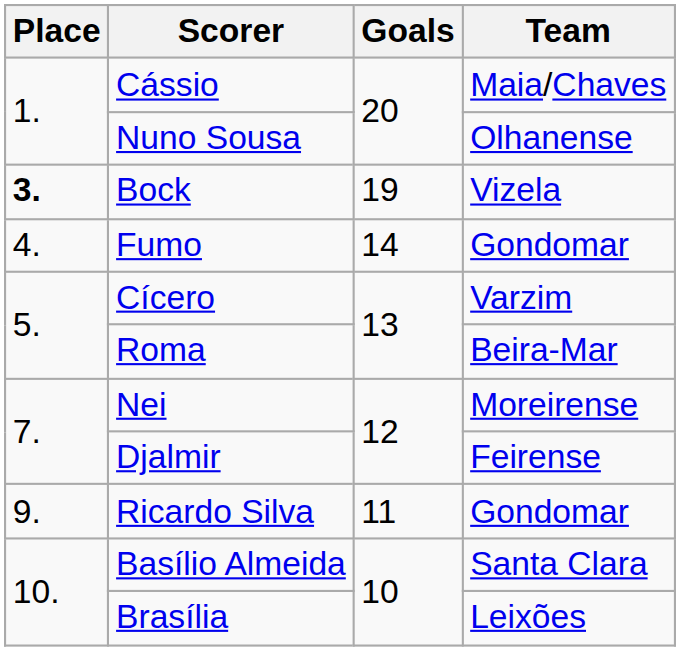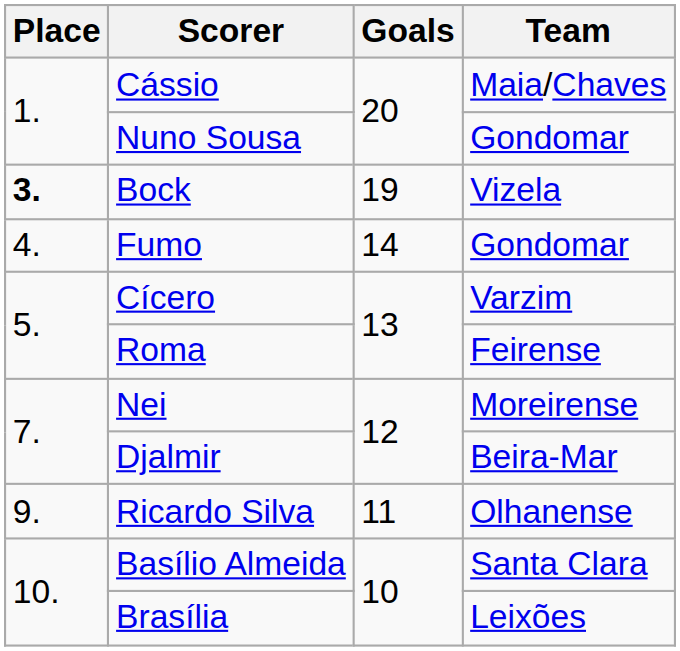(551, 137) Olhanense -> (550, 137) Gondomar
(544, 350) Beira-Mar -> (536, 350) Feirense
(536, 457) Feirense -> (544, 457) Beira-Mar
(550, 510) Gondomar -> (551, 510) Olhanense
